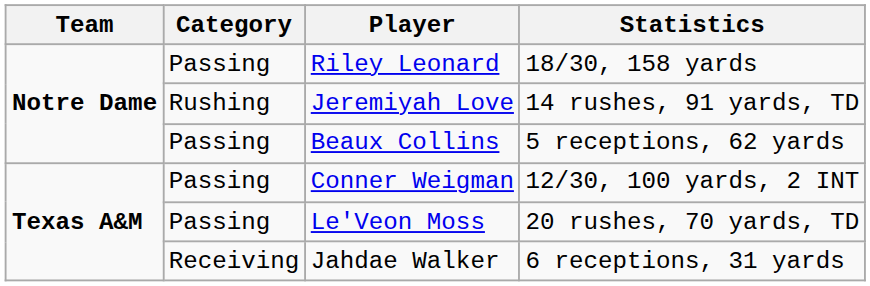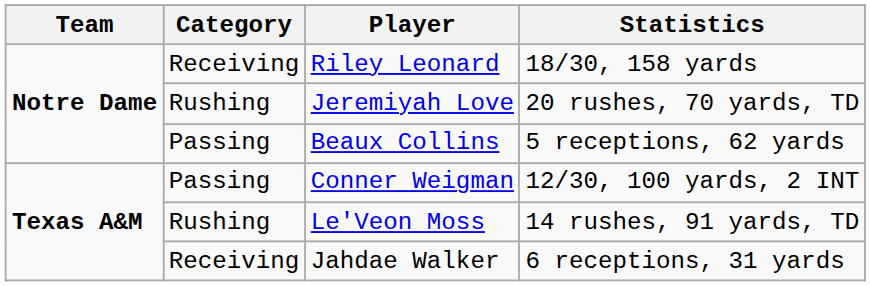(219, 64) Passing -> (234, 64) Receiving
(692, 104) 14 rushes, 91 yards, TD -> (692, 104) 20 rushes, 70 yards, TD
(219, 222) Passing -> (219, 222) Rushing
(692, 222) 20 rushes, 70 yards, TD -> (692, 222) 14 rushes, 91 yards, TD
